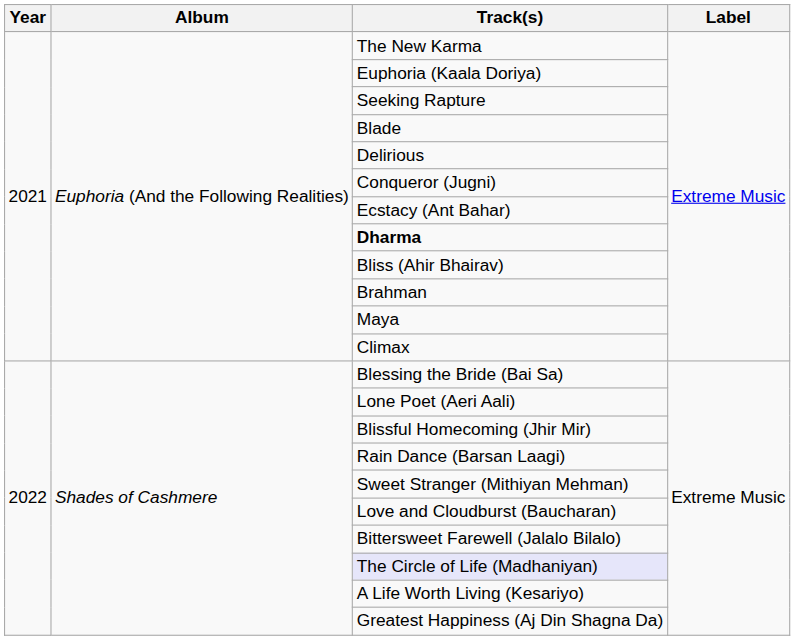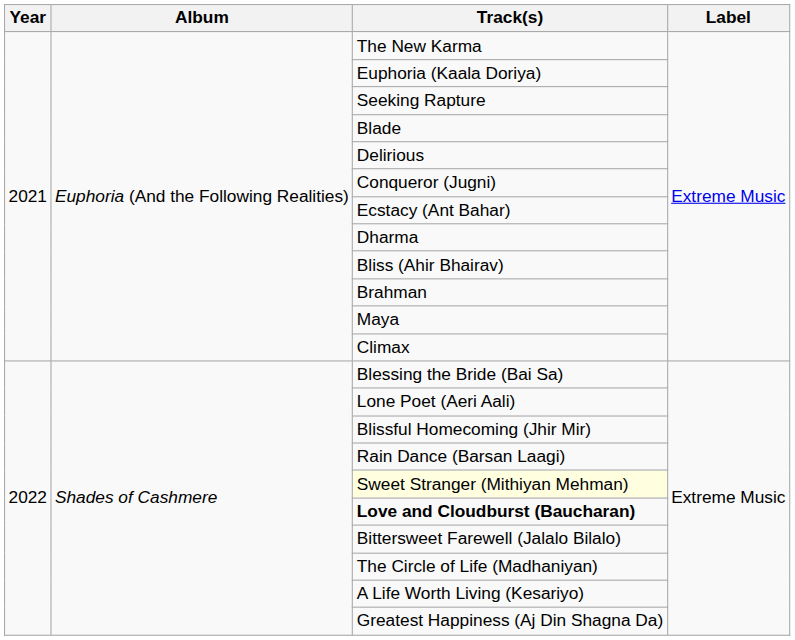(389, 237) bold -> (388, 237) normal
(493, 484) no background -> (493, 484) lightyellow background
(486, 511) normal -> (496, 511) bold
(477, 566) lavender background -> (477, 566) no background
